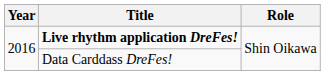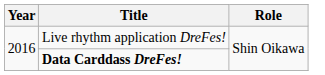(140, 37) bold -> (134, 37) normal
(107, 59) normal -> (112, 59) bold
